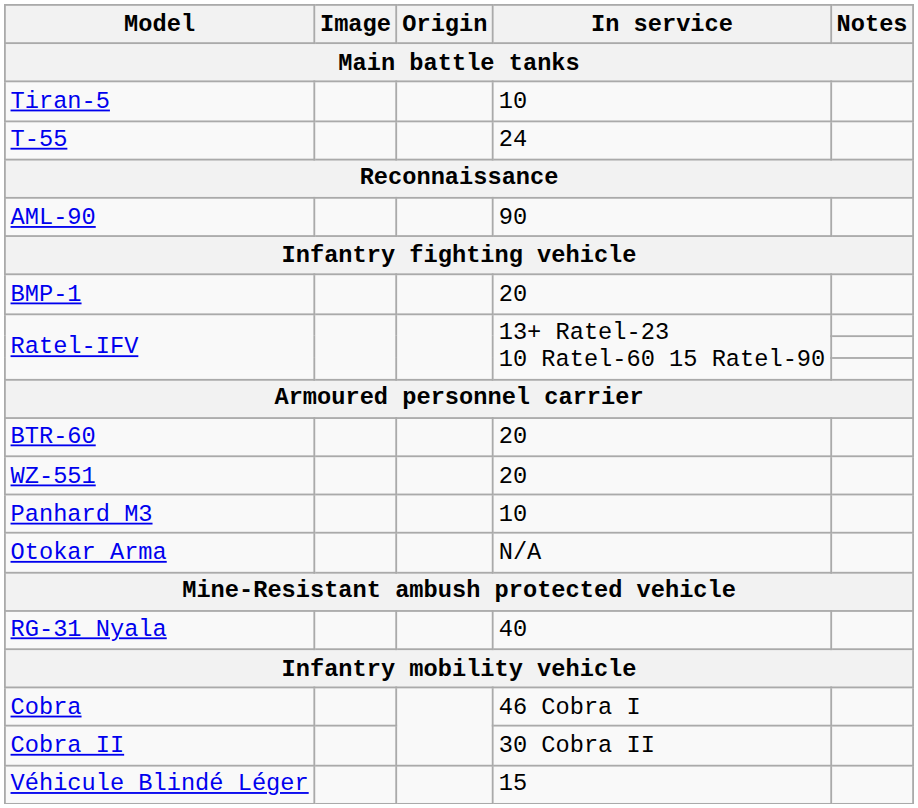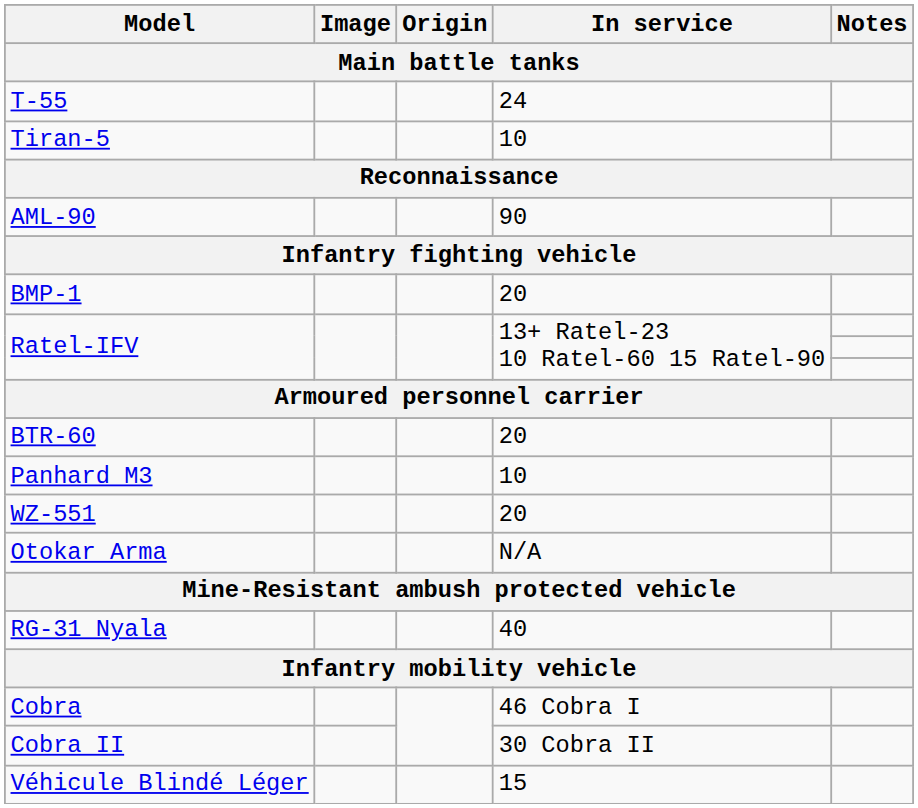rows swapped: (39, 140) <-> (60, 101)
rows swapped: (82, 514) <-> (53, 476)
